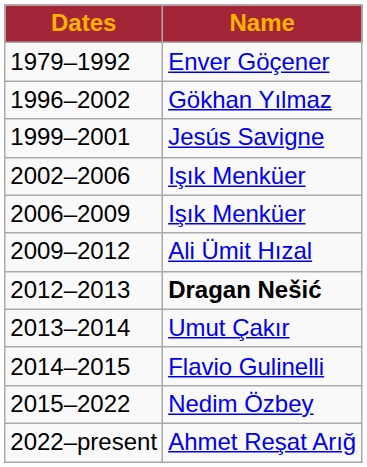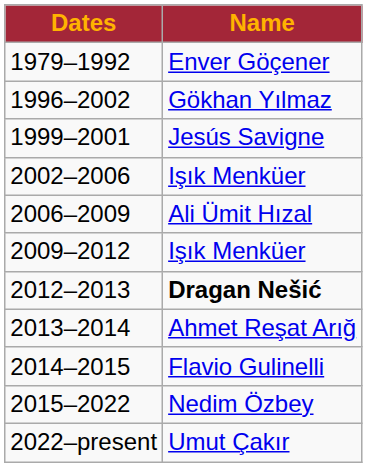(237, 213) Işık Menküer -> (240, 213) Ali Ümit Hızal
(240, 251) Ali Ümit Hızal -> (237, 251) Işık Menküer
(229, 328) Umut Çakır -> (262, 328) Ahmet Reşat Arığ
(262, 442) Ahmet Reşat Arığ -> (229, 442) Umut Çakır
